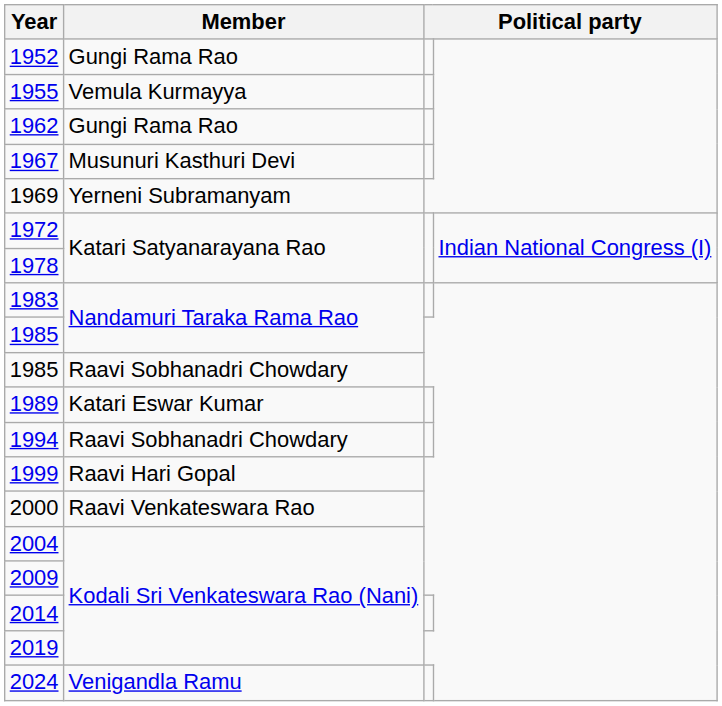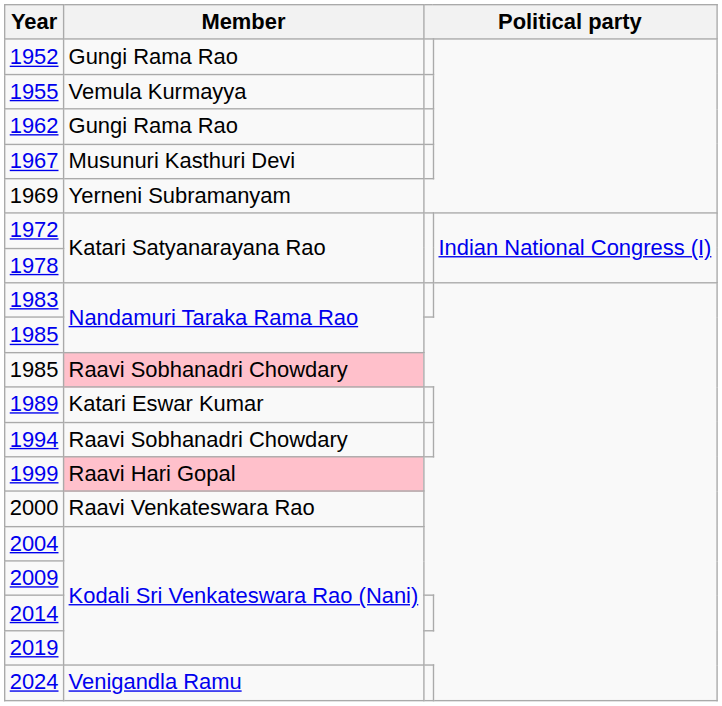(208, 369) no background -> (208, 369) pink background
(152, 473) no background -> (152, 473) pink background
